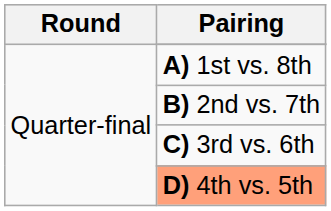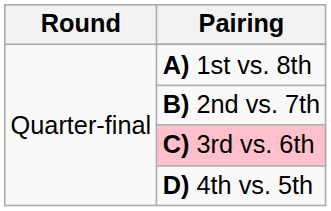(239, 144) no background -> (239, 144) pink background
(238, 184) lightsalmon background -> (238, 184) no background
